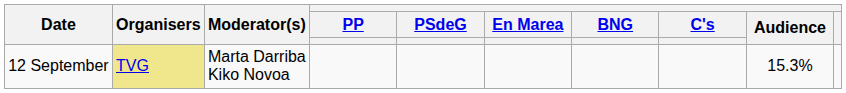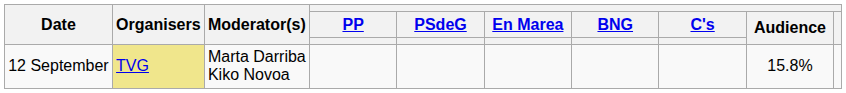(790, 66) 15.3% -> (790, 66) 15.8%
